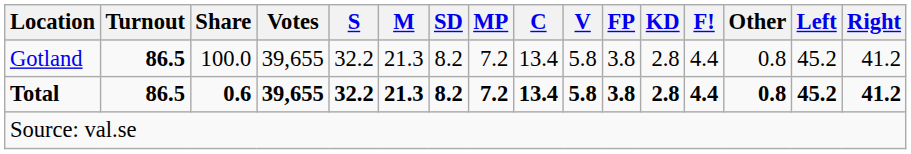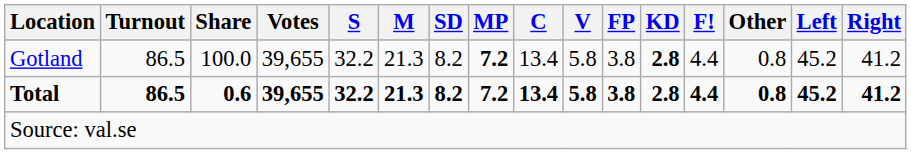(165, 58) bold -> (165, 58) normal
(494, 58) normal -> (494, 58) bold
(665, 58) normal -> (665, 58) bold
